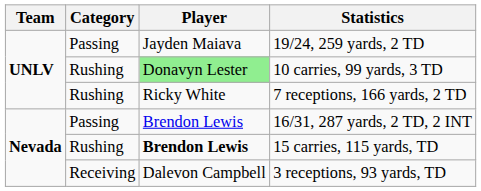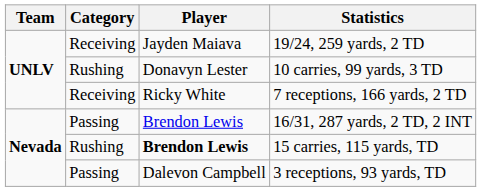(94, 43) Passing -> (102, 43) Receiving
(195, 69) lightgreen background -> (195, 69) no background
(96, 95) Rushing -> (102, 95) Receiving
(102, 173) Receiving -> (94, 173) Passing
